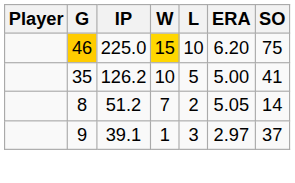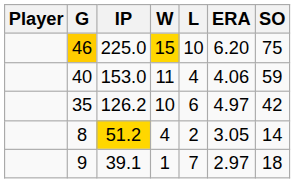+ row: (82, 76)
(194, 76) 5 -> (194, 105) 6
(231, 76) 5.00 -> (231, 105) 4.97
(272, 76) 41 -> (272, 105) 42
(123, 105) no background -> (123, 134) gold background
(165, 105) 7 -> (165, 134) 4
(231, 105) 5.05 -> (231, 134) 3.05
(194, 134) 3 -> (194, 163) 7
(272, 134) 37 -> (272, 163) 18
